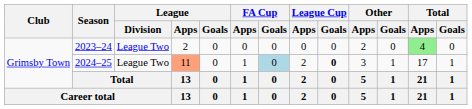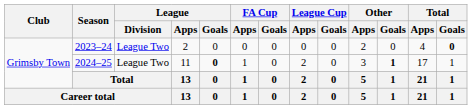(422, 46) lightgreen background -> (422, 46) no background
(452, 46) normal -> (452, 46) bold
(186, 63) lightsalmon background -> (186, 63) no background
(215, 63) normal -> (215, 63) bold
(274, 63) lightblue background -> (274, 63) no background
(334, 63) bold -> (334, 63) normal
(393, 63) normal -> (393, 63) bold
